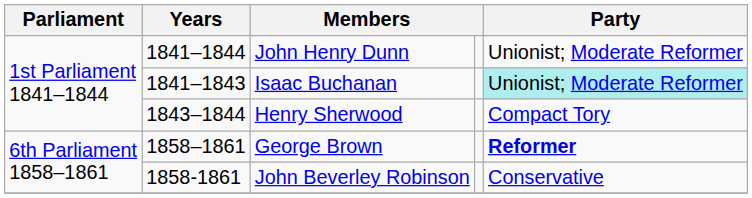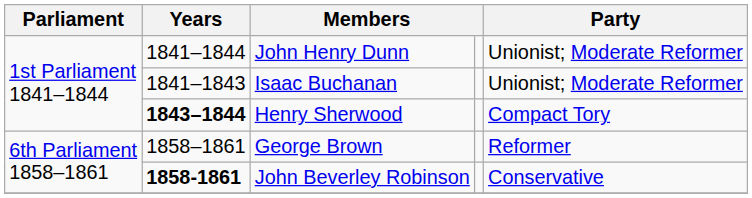(615, 83) paleturquoise background -> (615, 83) no background
(196, 114) normal -> (196, 114) bold
(532, 146) bold -> (529, 146) normal
(194, 177) normal -> (194, 177) bold
